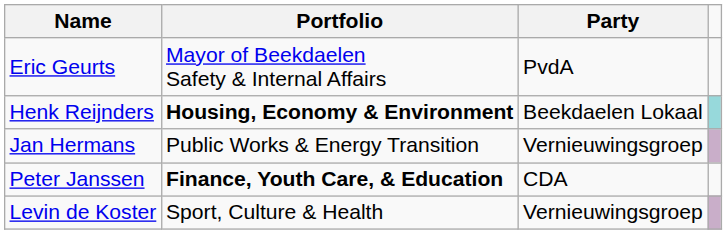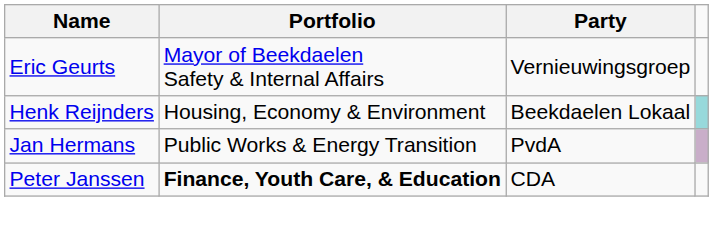(548, 66) PvdA -> (600, 66) Vernieuwingsgroep
(340, 111) bold -> (324, 111) normal
(613, 145) Vernieuwingsgroep -> (536, 145) PvdA
- row: (83, 212)
